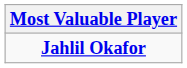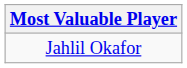(93, 47) bold -> (93, 47) normal
